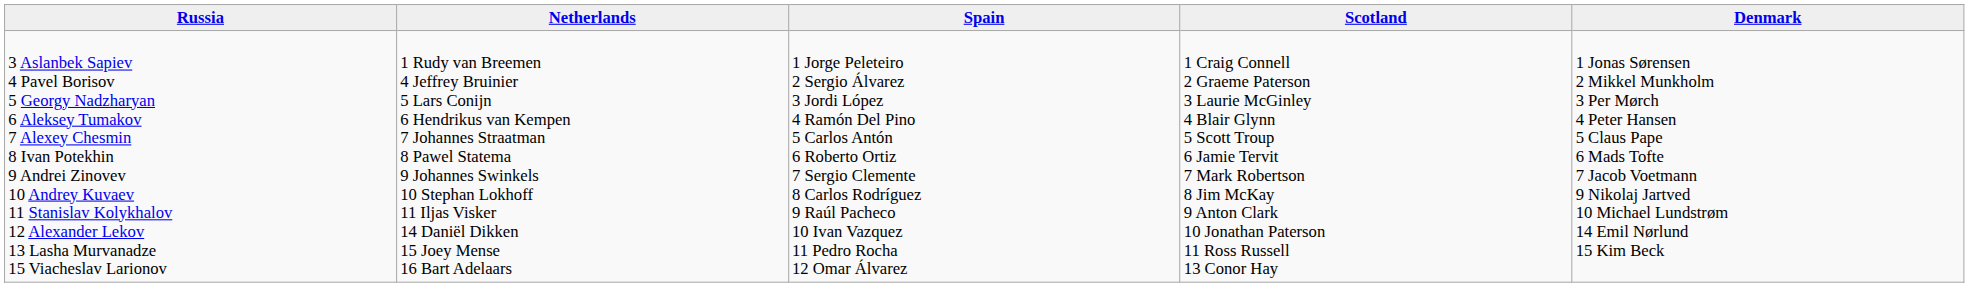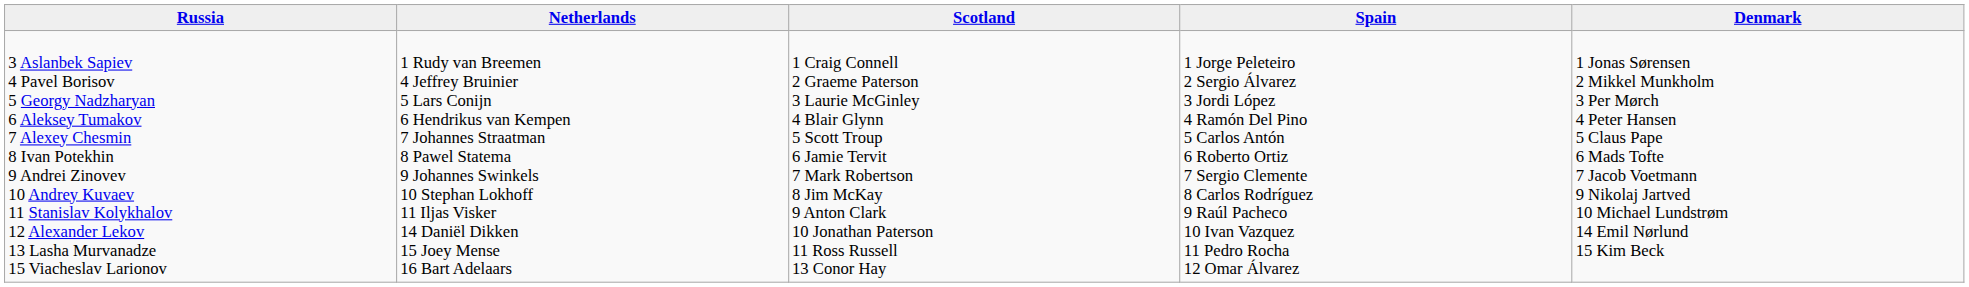columns swapped: (1376, 17) <-> (984, 17)
